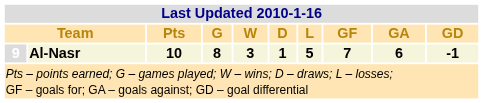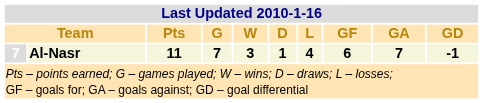(16, 53) 9 -> (16, 53) 7
(174, 53) 10 -> (174, 53) 11
(217, 53) 8 -> (217, 53) 7
(310, 53) 5 -> (310, 53) 4
(347, 53) 7 -> (347, 53) 6
(399, 53) 6 -> (399, 53) 7
